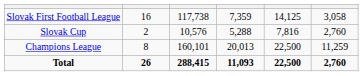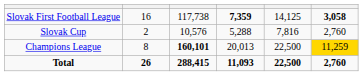(240, 16) normal -> (240, 16) bold
(335, 16) normal -> (335, 16) bold
(193, 47) normal -> (193, 47) bold
(335, 47) no background -> (335, 47) gold background
